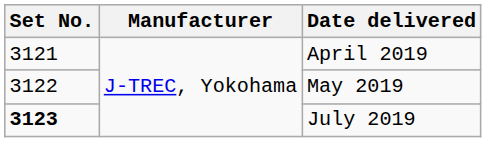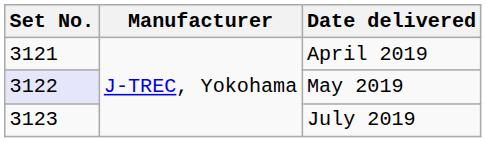(34, 87) no background -> (34, 87) lavender background
(34, 120) bold -> (34, 120) normal
